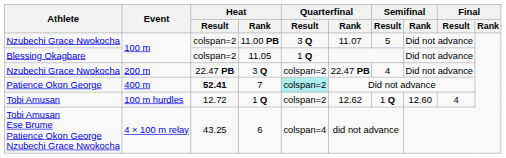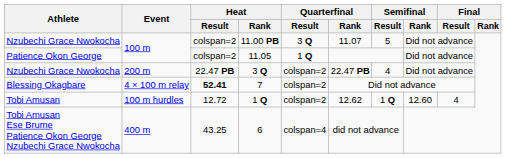(46, 56) Blessing Okagbare -> (54, 56) Patience Okon George
(54, 85) Patience Okon George -> (46, 85) Blessing Okagbare
(137, 85) 400 m -> (157, 85) 4 × 100 m relay
(305, 85) paleturquoise background -> (305, 85) no background
(157, 130) 4 × 100 m relay -> (137, 130) 400 m
